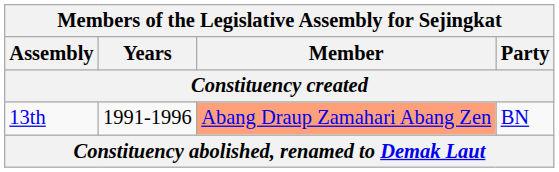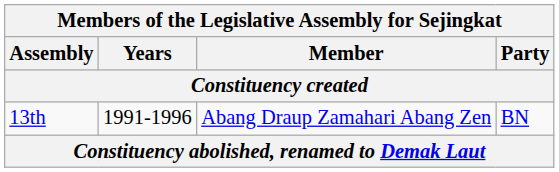(346, 118) lightsalmon background -> (346, 118) no background
